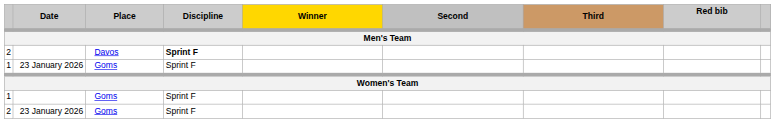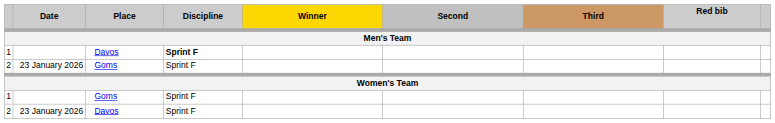(9, 52) 2 -> (9, 52) 1
(9, 66) 1 -> (9, 66) 2
(102, 111) Goms -> (103, 111) Davos
